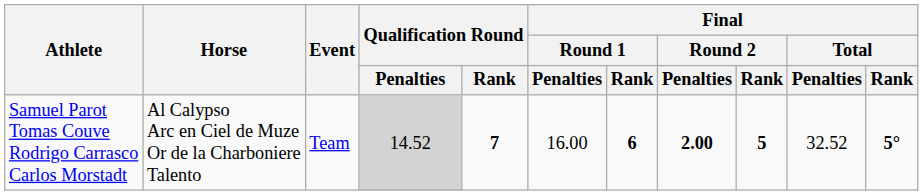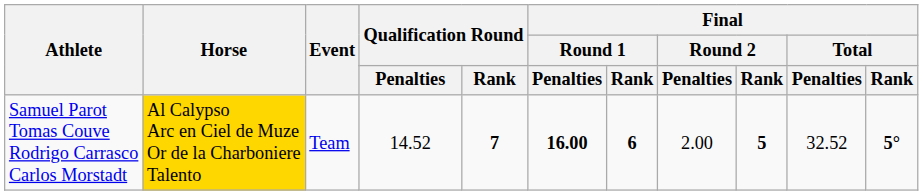(224, 142) no background -> (224, 142) gold background
(410, 142) lightgrey background -> (410, 142) no background
(567, 142) normal -> (567, 142) bold
(697, 142) bold -> (697, 142) normal
